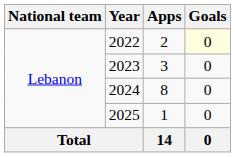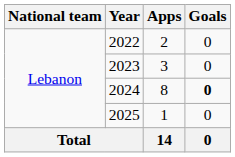(208, 41) lightyellow background -> (208, 41) no background
(208, 90) normal -> (208, 90) bold
